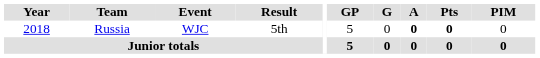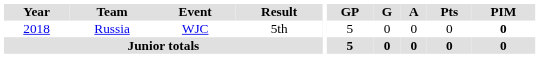(414, 28) bold -> (414, 28) normal
(449, 28) bold -> (449, 28) normal
(503, 28) normal -> (503, 28) bold
